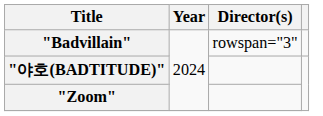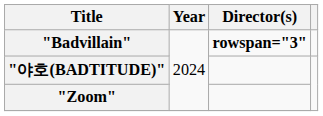(255, 42) normal -> (260, 42) bold
